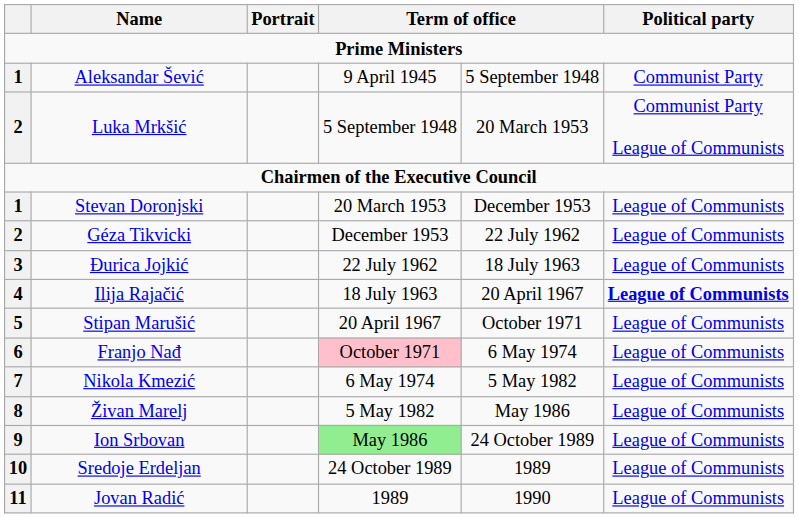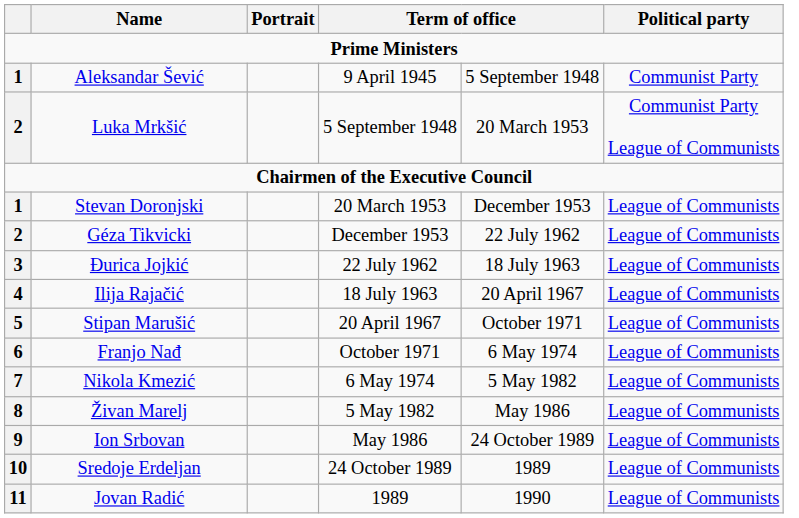(698, 293) bold -> (694, 293) normal
(390, 352) pink background -> (390, 352) no background
(390, 439) lightgreen background -> (390, 439) no background
